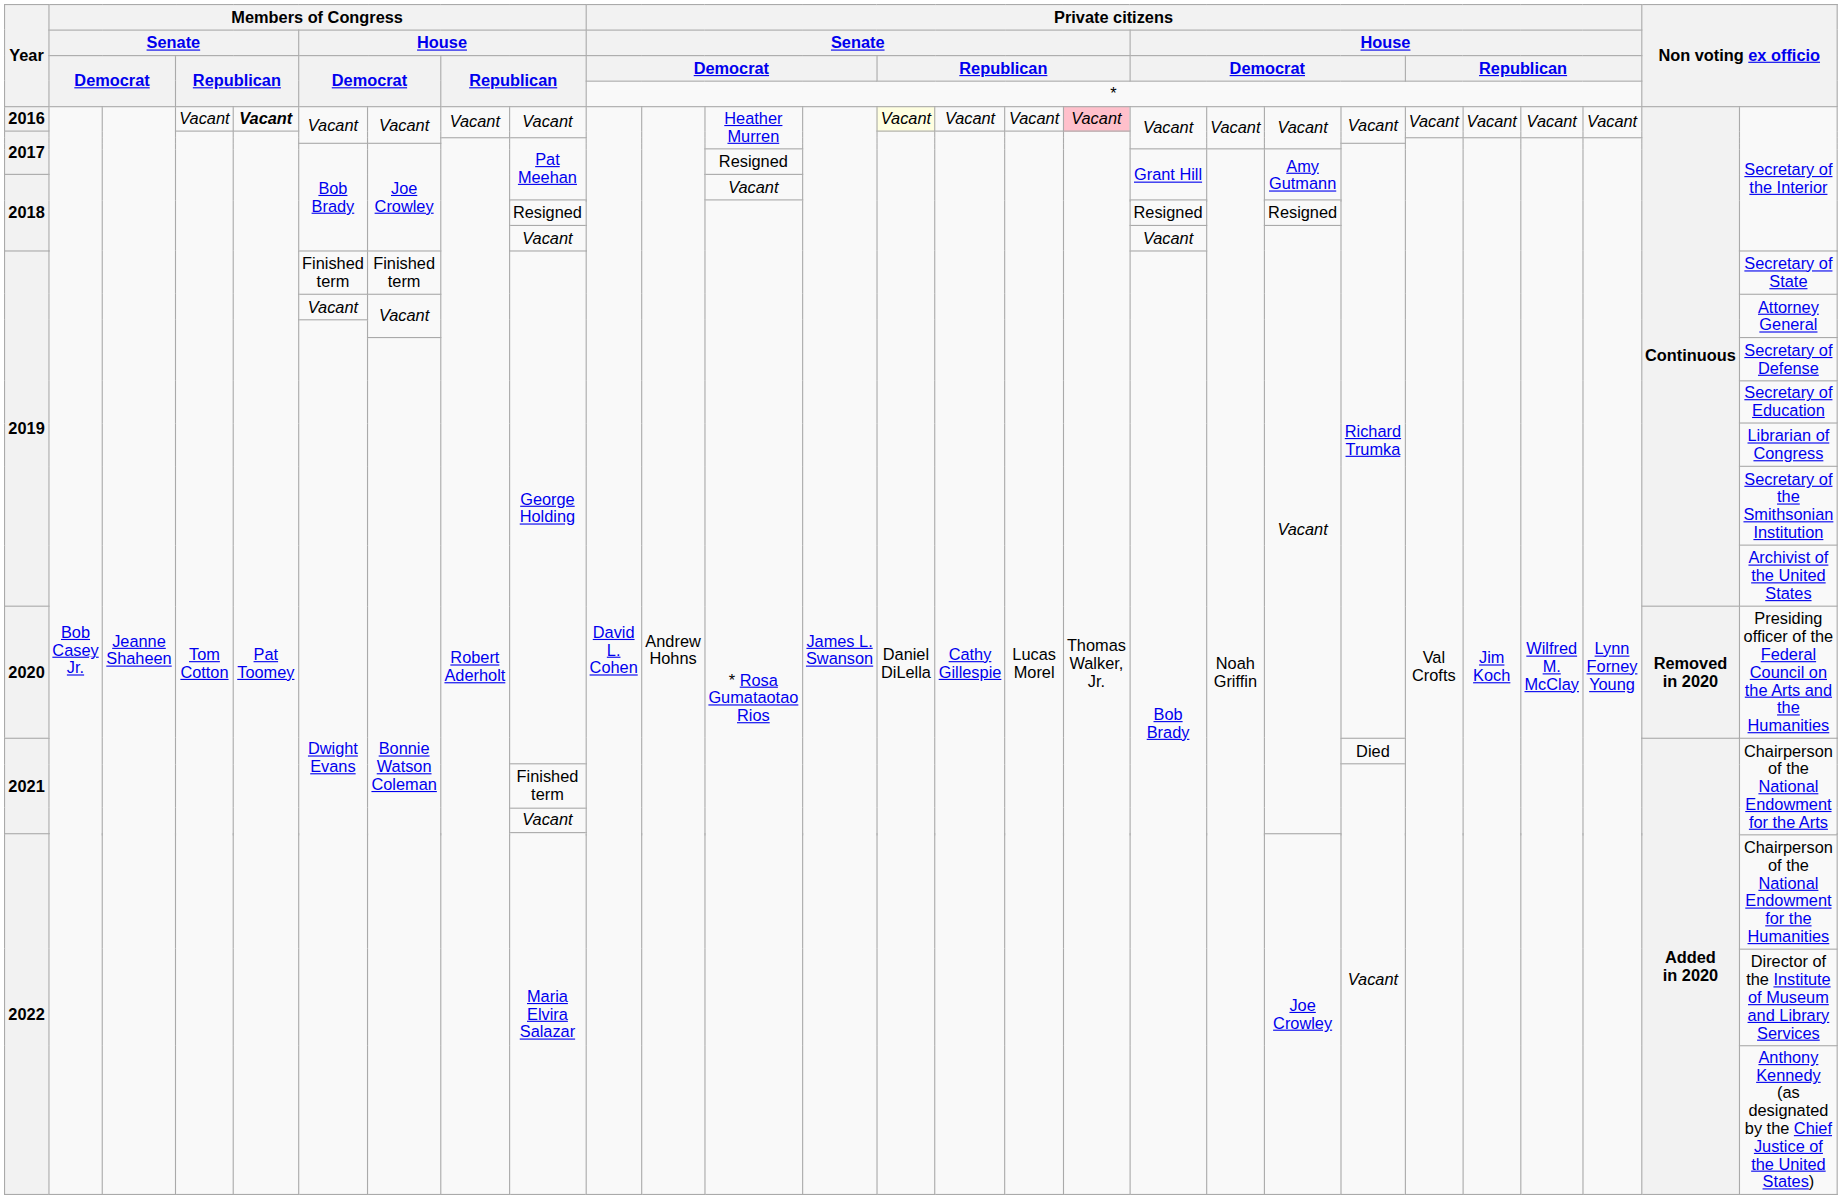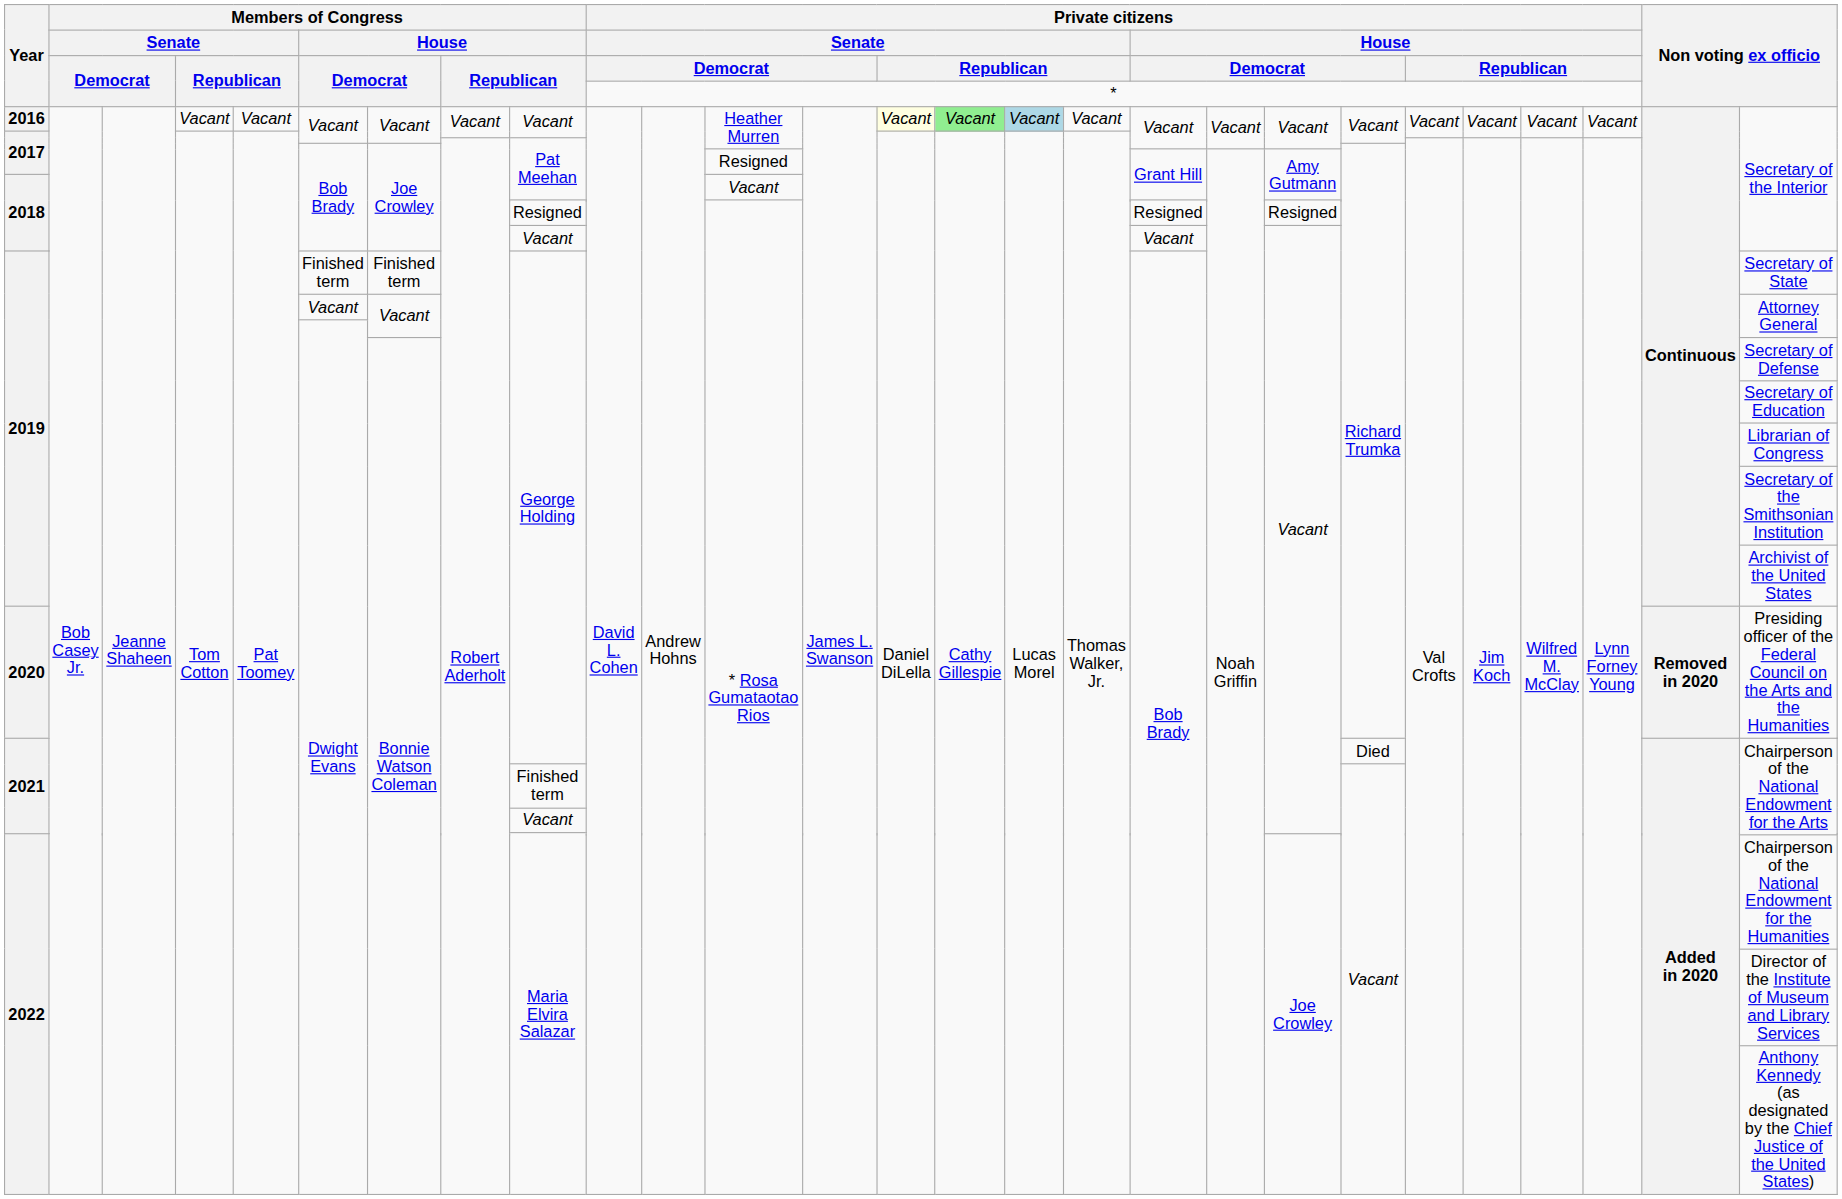(266, 119) bold -> (266, 119) normal
(970, 119) no background -> (970, 119) lightgreen background
(1034, 119) no background -> (1034, 119) lightblue background
(1096, 119) pink background -> (1096, 119) no background
